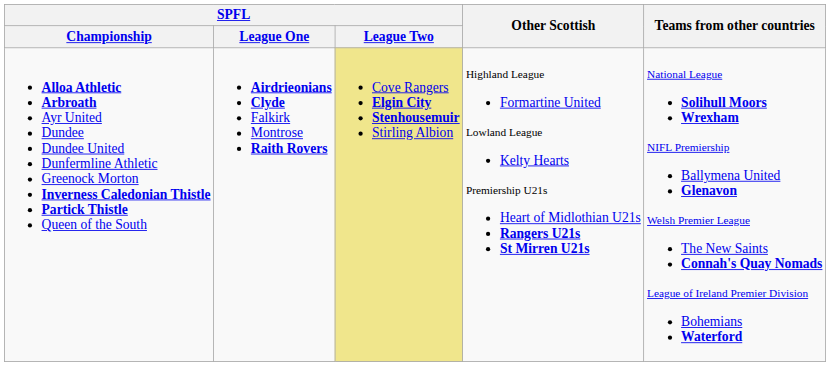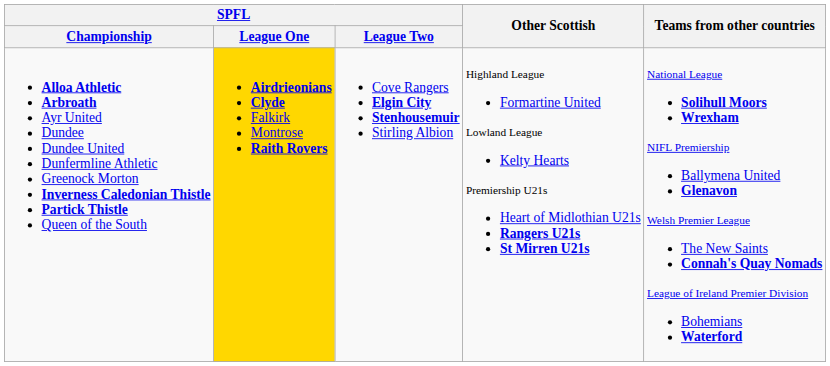(274, 118) no background -> (274, 118) gold background
(399, 110) khaki background -> (399, 110) no background
